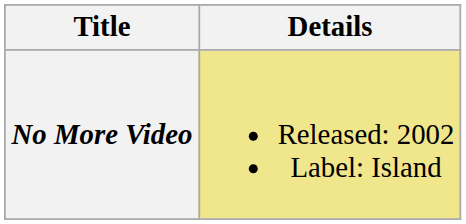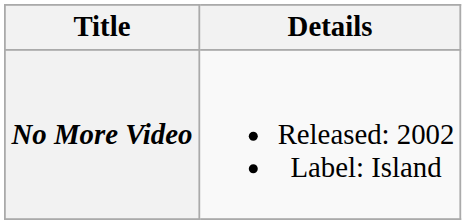(330, 151) khaki background -> (330, 151) no background
